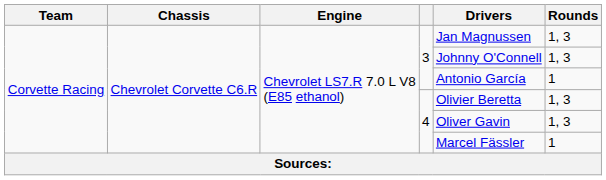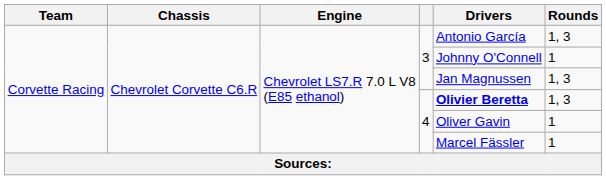(483, 36) Jan Magnussen -> (481, 36) Antonio García
(559, 57) 1, 3 -> (552, 57) 1
(481, 78) Antonio García -> (483, 78) Jan Magnussen
(552, 78) 1 -> (559, 78) 1, 3
(479, 100) normal -> (482, 100) bold
(559, 121) 1, 3 -> (552, 121) 1
